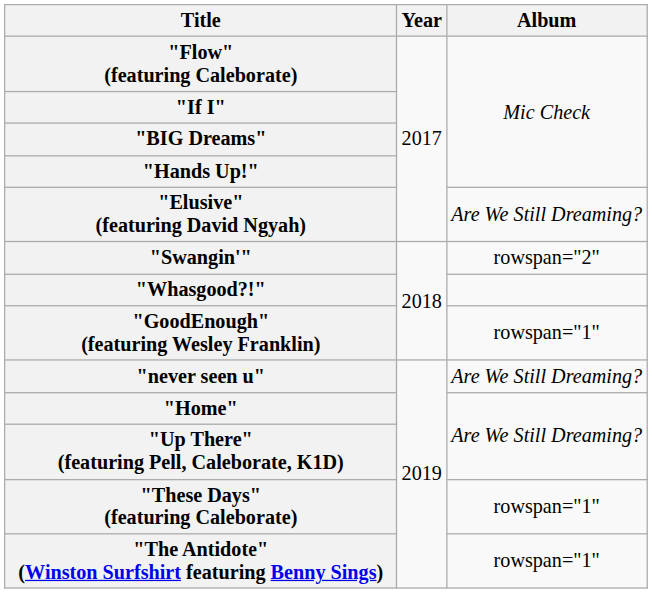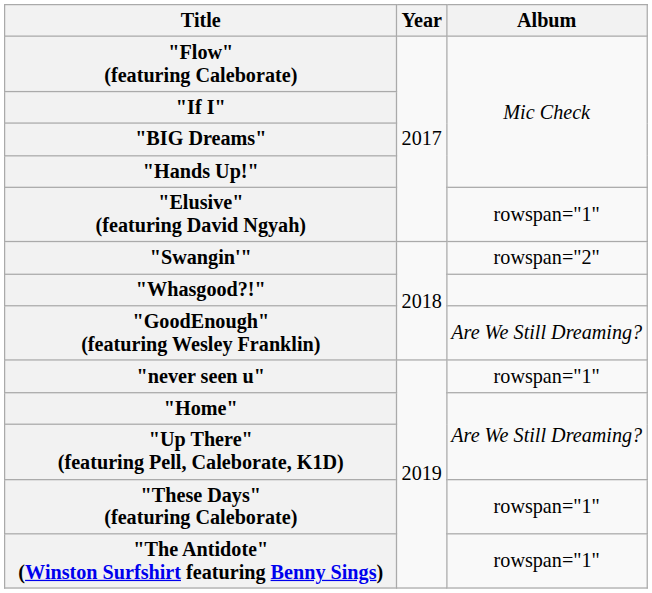(547, 214) Are We Still Dreaming? -> (547, 214) rowspan="1"
(547, 332) rowspan="1" -> (547, 332) Are We Still Dreaming?
(547, 376) Are We Still Dreaming? -> (547, 376) rowspan="1"
